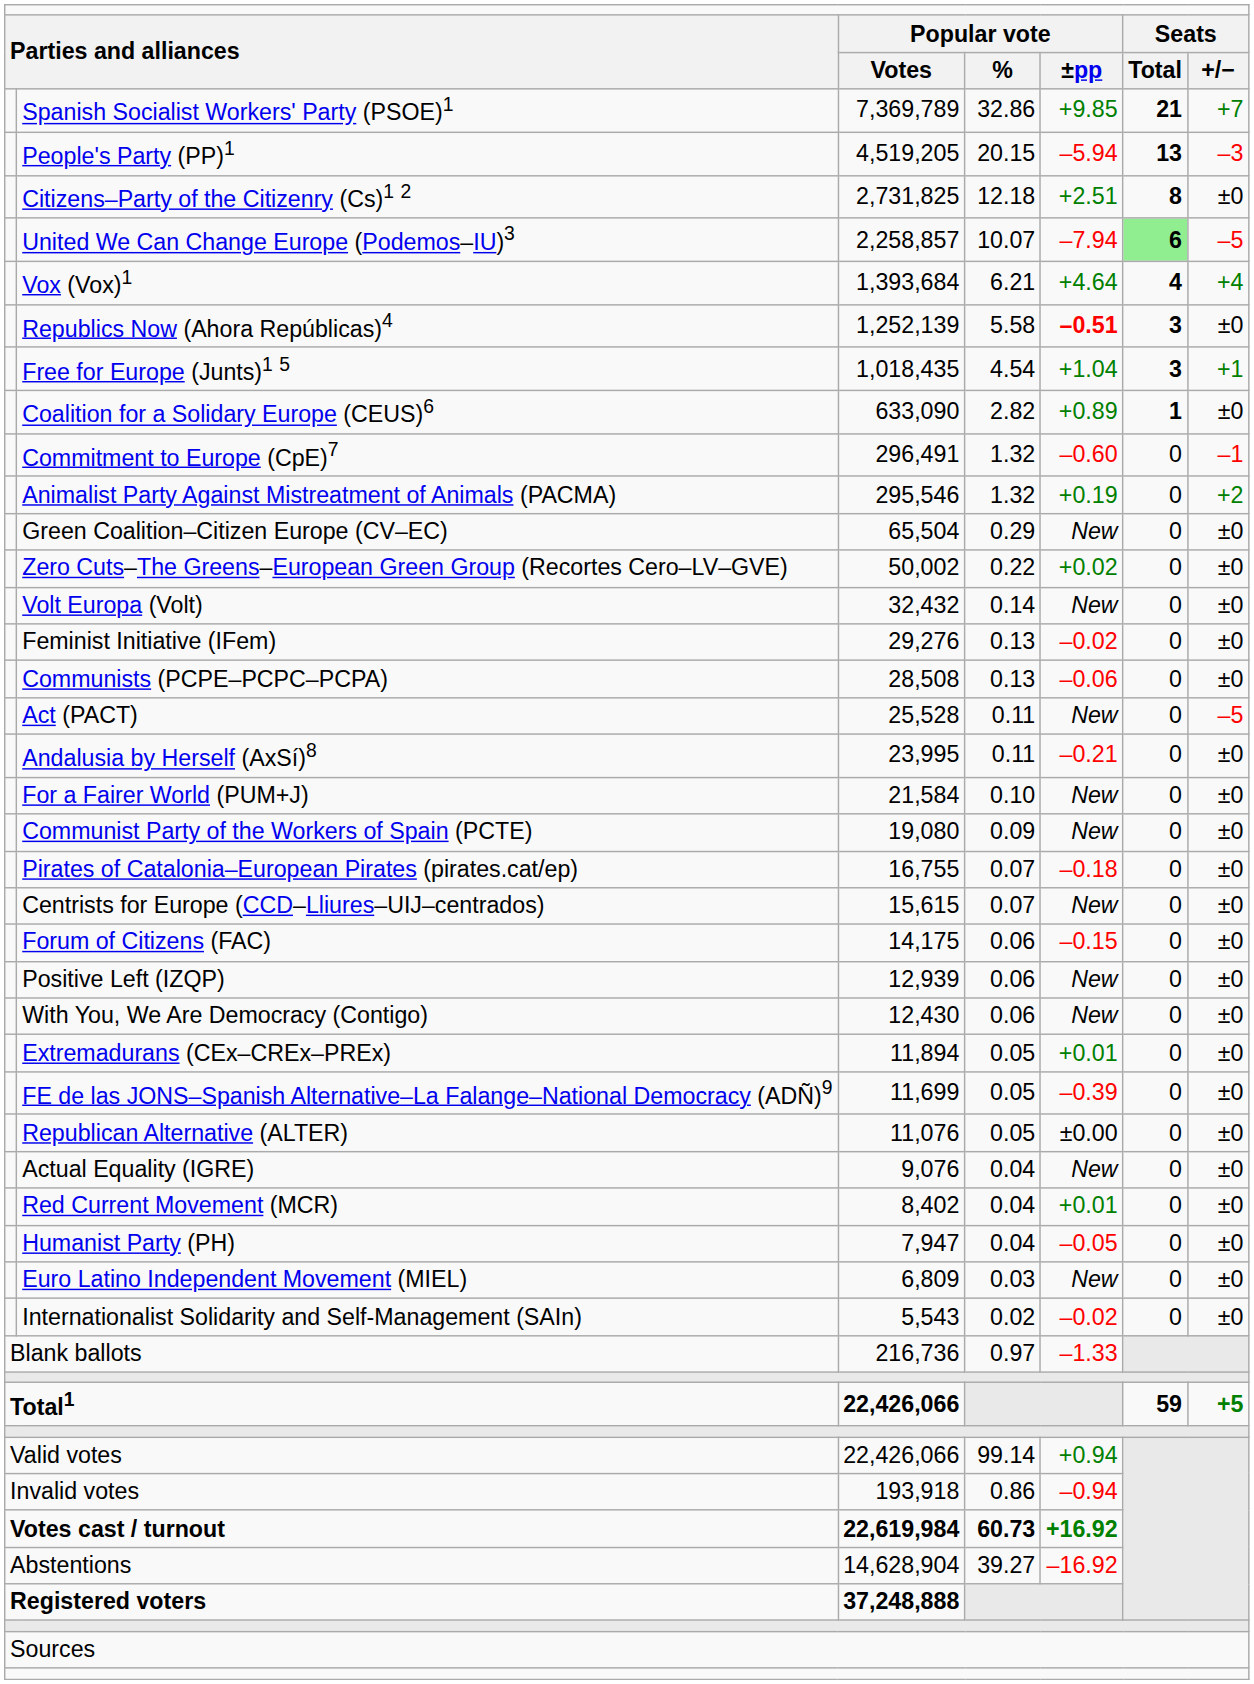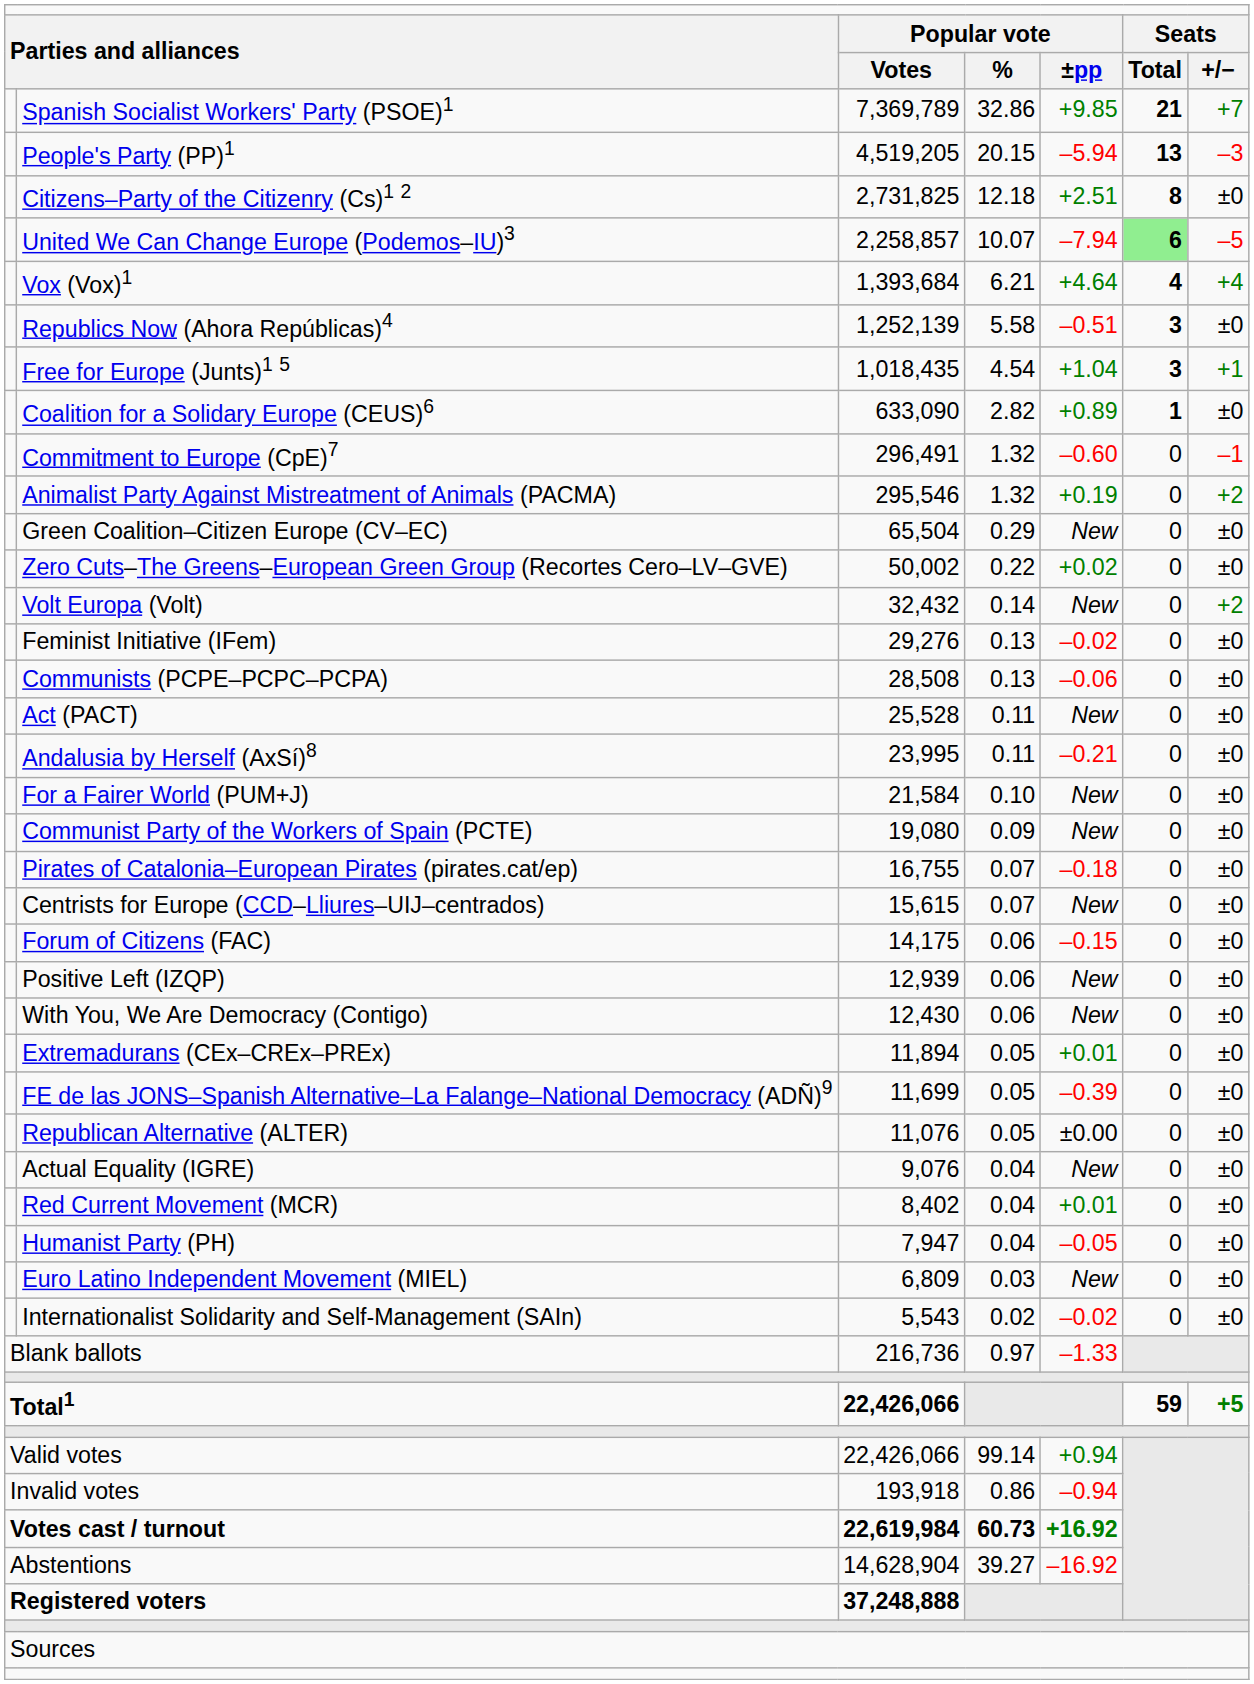(1089, 325) bold -> (1089, 325) normal
(1231, 605) ±0 -> (1230, 605) +2
(1230, 715) –5 -> (1231, 715) ±0
